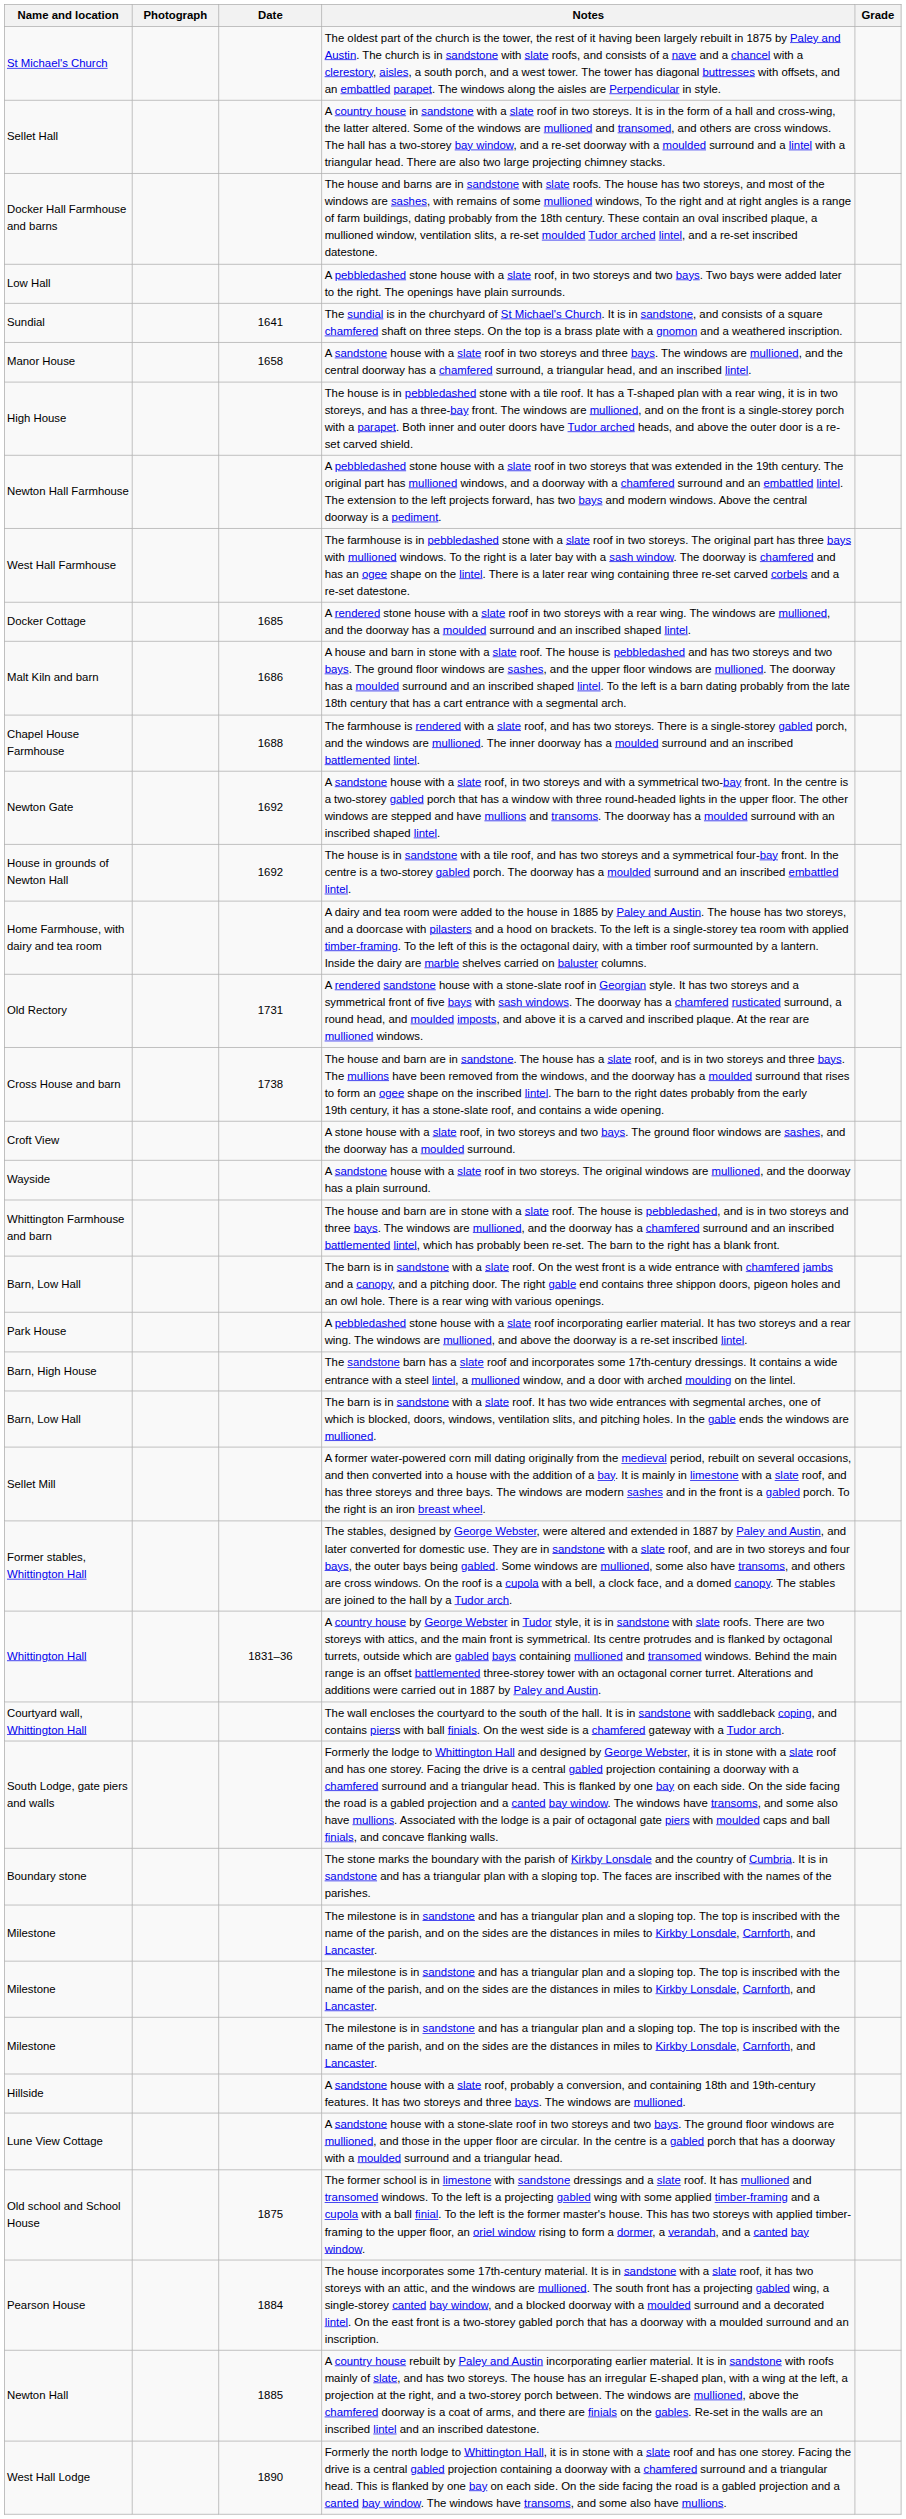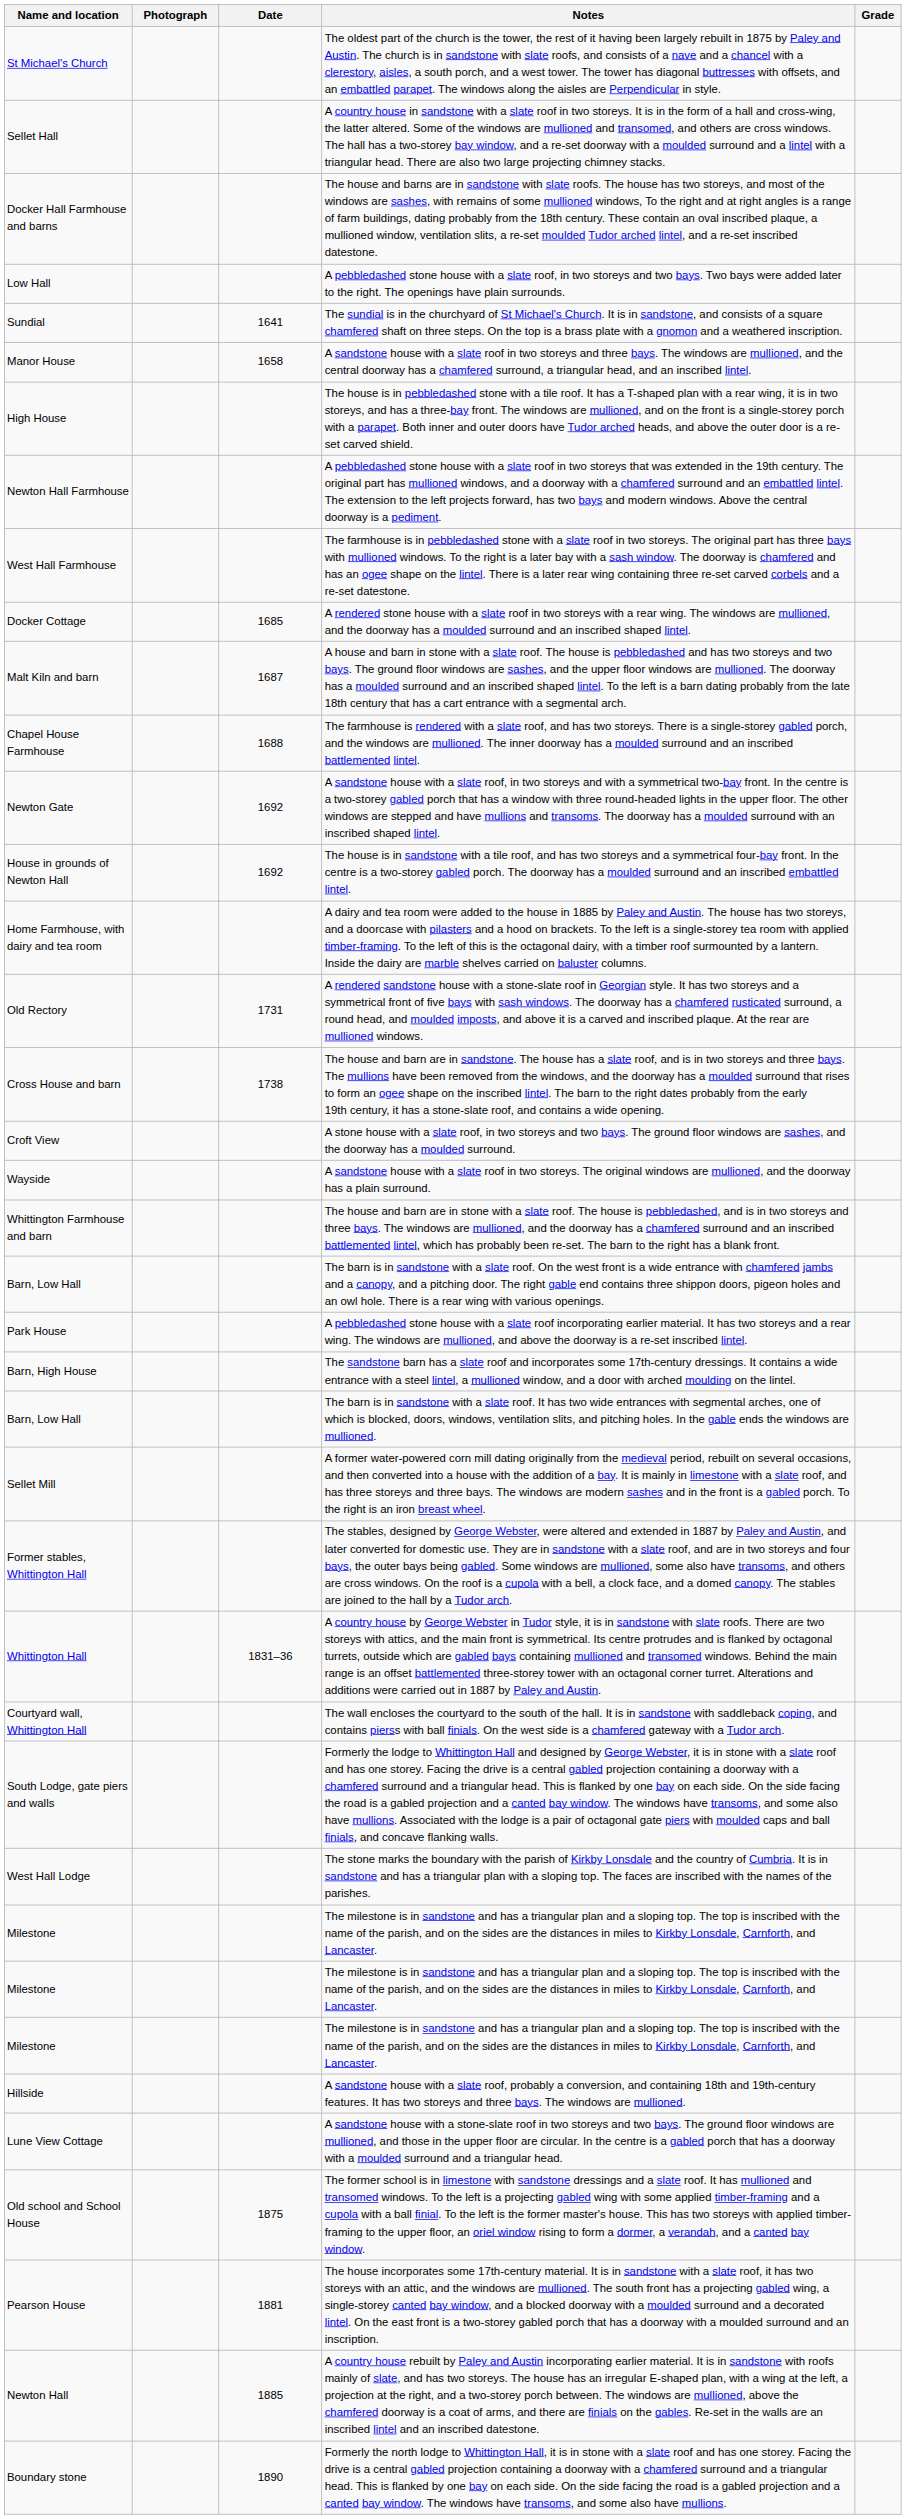(270, 678) 1686 -> (270, 678) 1687
(47, 1876) Boundary stone -> (49, 1876) West Hall Lodge
(270, 2305) 1884 -> (270, 2305) 1881
(49, 2477) West Hall Lodge -> (47, 2477) Boundary stone
